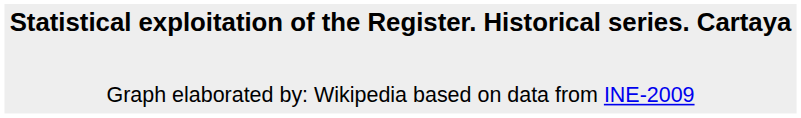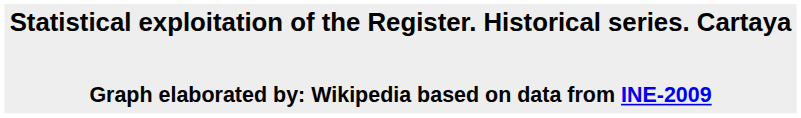(401, 95) normal -> (401, 93) bold
